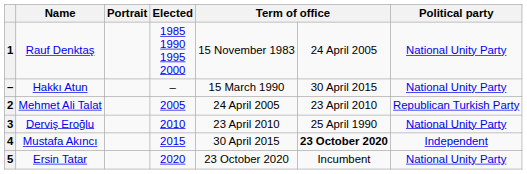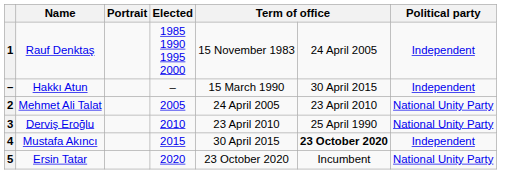(456, 50) National Unity Party -> (443, 50) Independent
(456, 87) National Unity Party -> (443, 87) Independent
(456, 105) Republican Turkish Party -> (443, 105) National Unity Party
